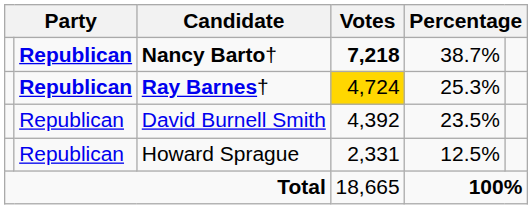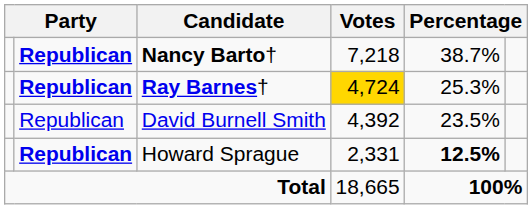(373, 54) bold -> (373, 54) normal
(72, 154) normal -> (76, 154) bold
(470, 154) normal -> (470, 154) bold
